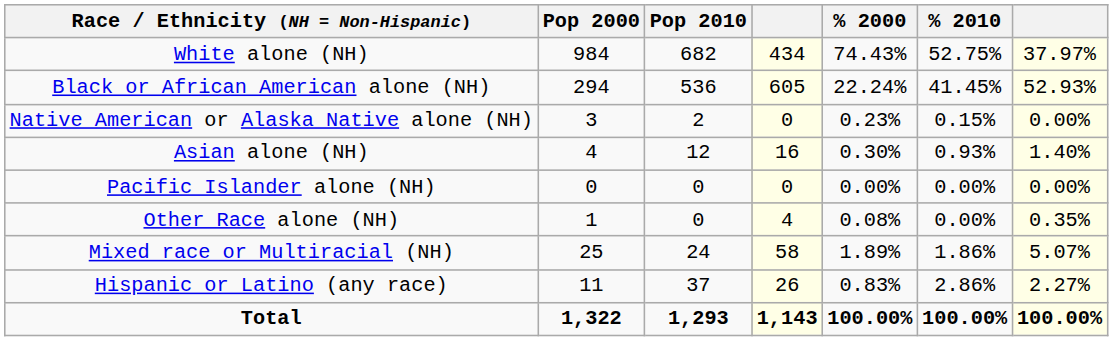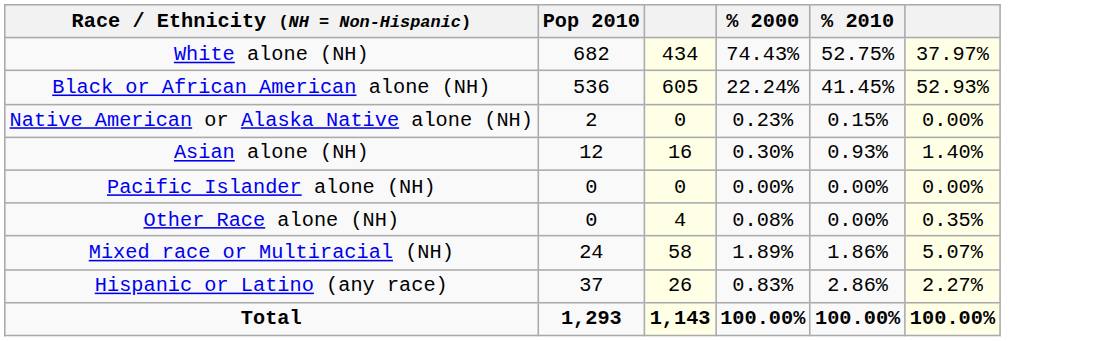- column: (591, 21)
